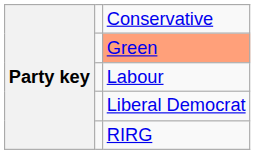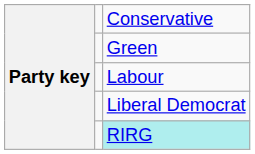(132, 47) lightsalmon background -> (132, 47) no background
(130, 134) no background -> (130, 134) paleturquoise background
